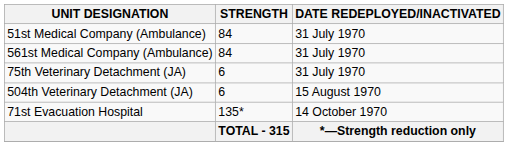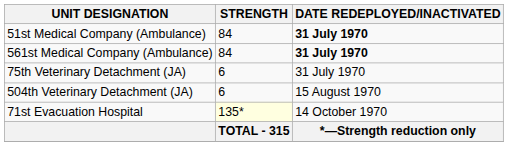(330, 33) normal -> (332, 33) bold
(330, 53) normal -> (332, 53) bold
(231, 111) no background -> (231, 111) lightyellow background
